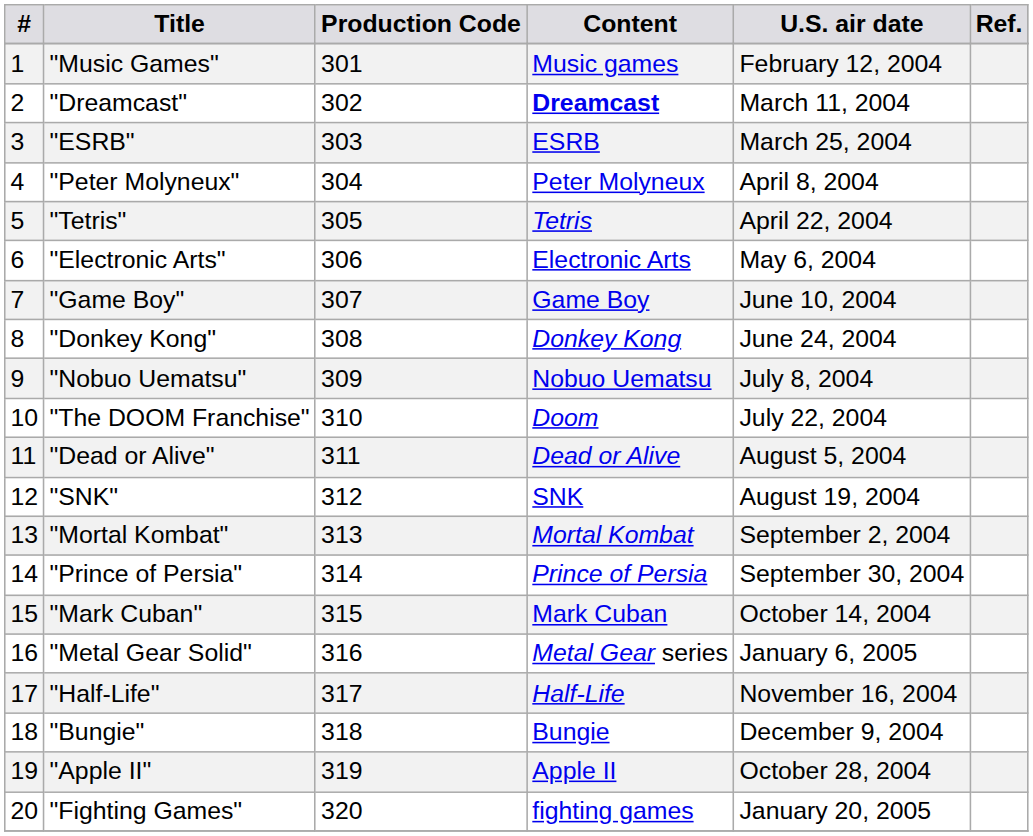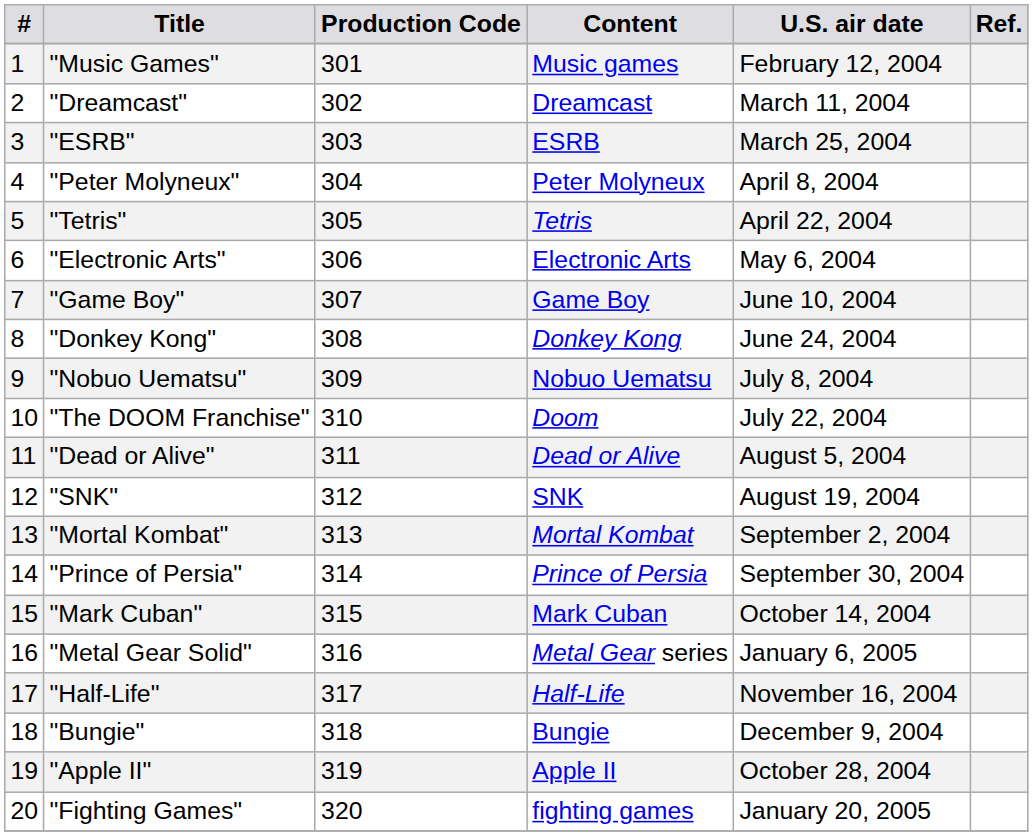(596, 102) bold -> (592, 102) normal
